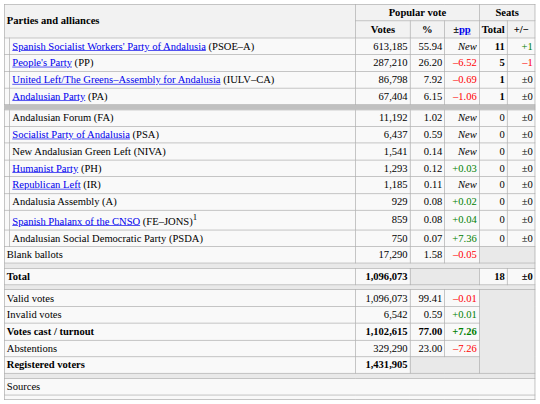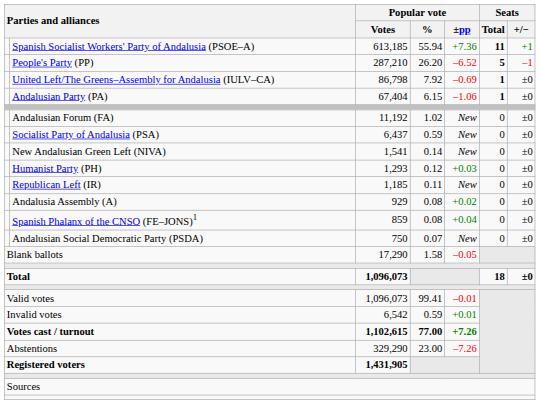(467, 46) New -> (465, 46) +7.36
(465, 238) +7.36 -> (467, 238) New
